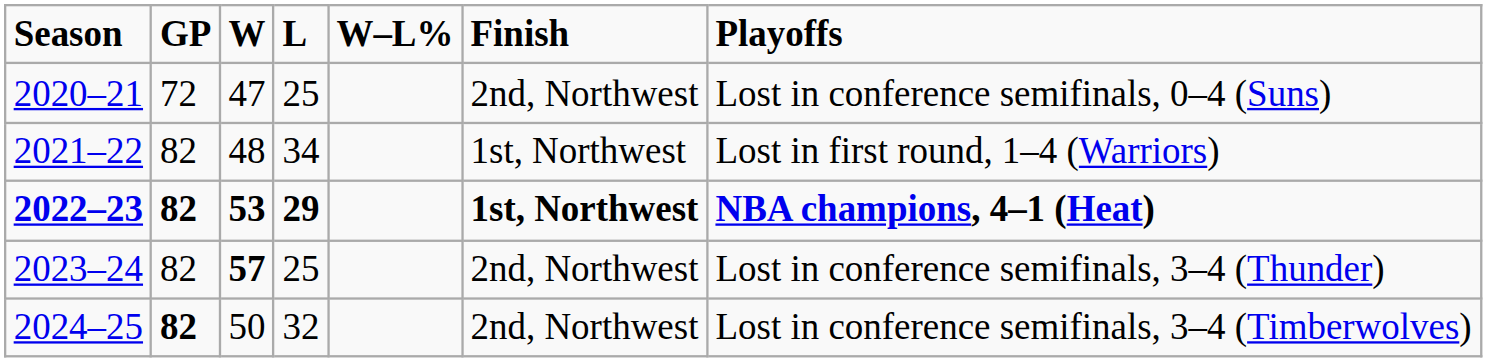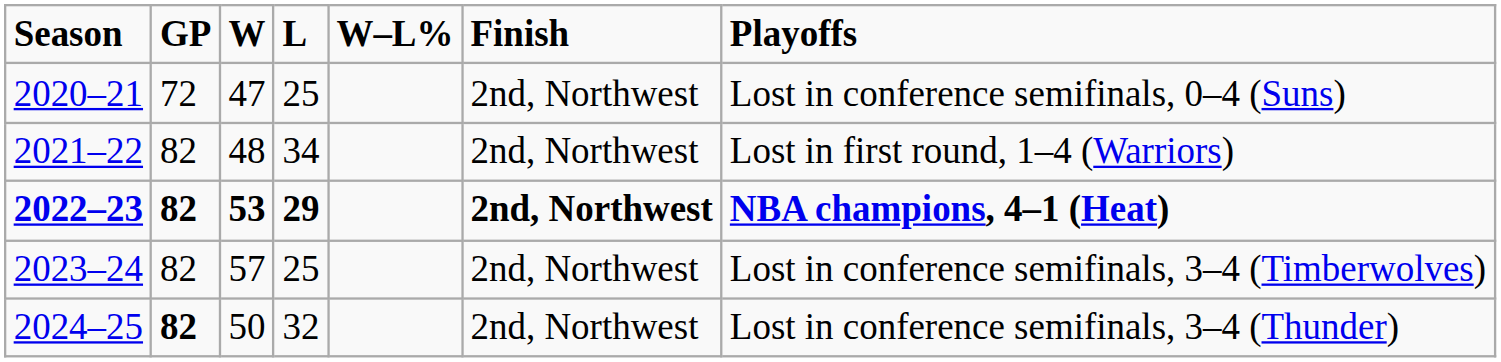(578, 151) 1st, Northwest -> (584, 151) 2nd, Northwest
(584, 209) 1st, Northwest -> (592, 209) 2nd, Northwest
(247, 268) bold -> (247, 268) normal
(1050, 268) Lost in conference semifinals, 3–4 (Thunder) -> (1108, 268) Lost in conference semifinals, 3–4 (Timberwolves)
(1094, 326) Lost in conference semifinals, 3–4 (Timberwolves) -> (1064, 326) Lost in conference semifinals, 3–4 (Thunder)
